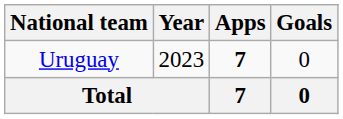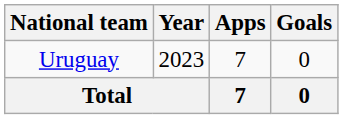(240, 58) bold -> (240, 58) normal
